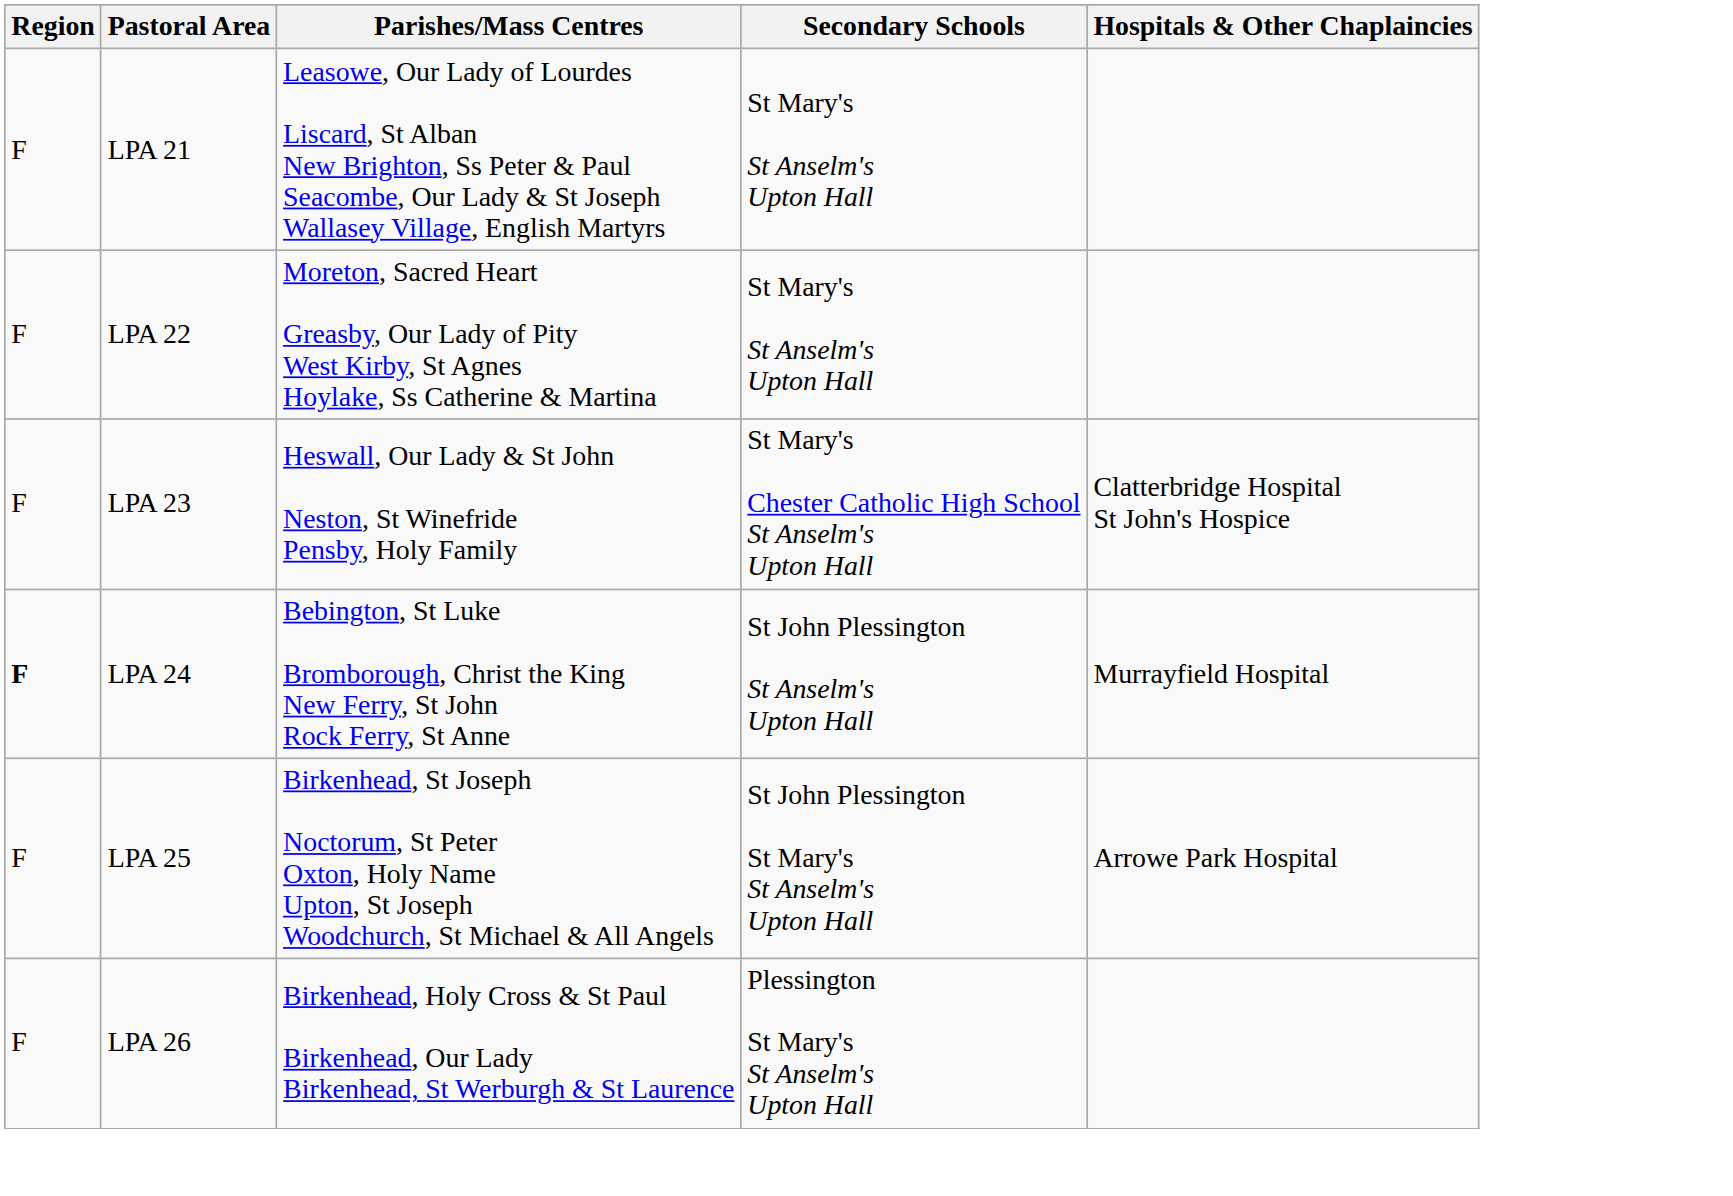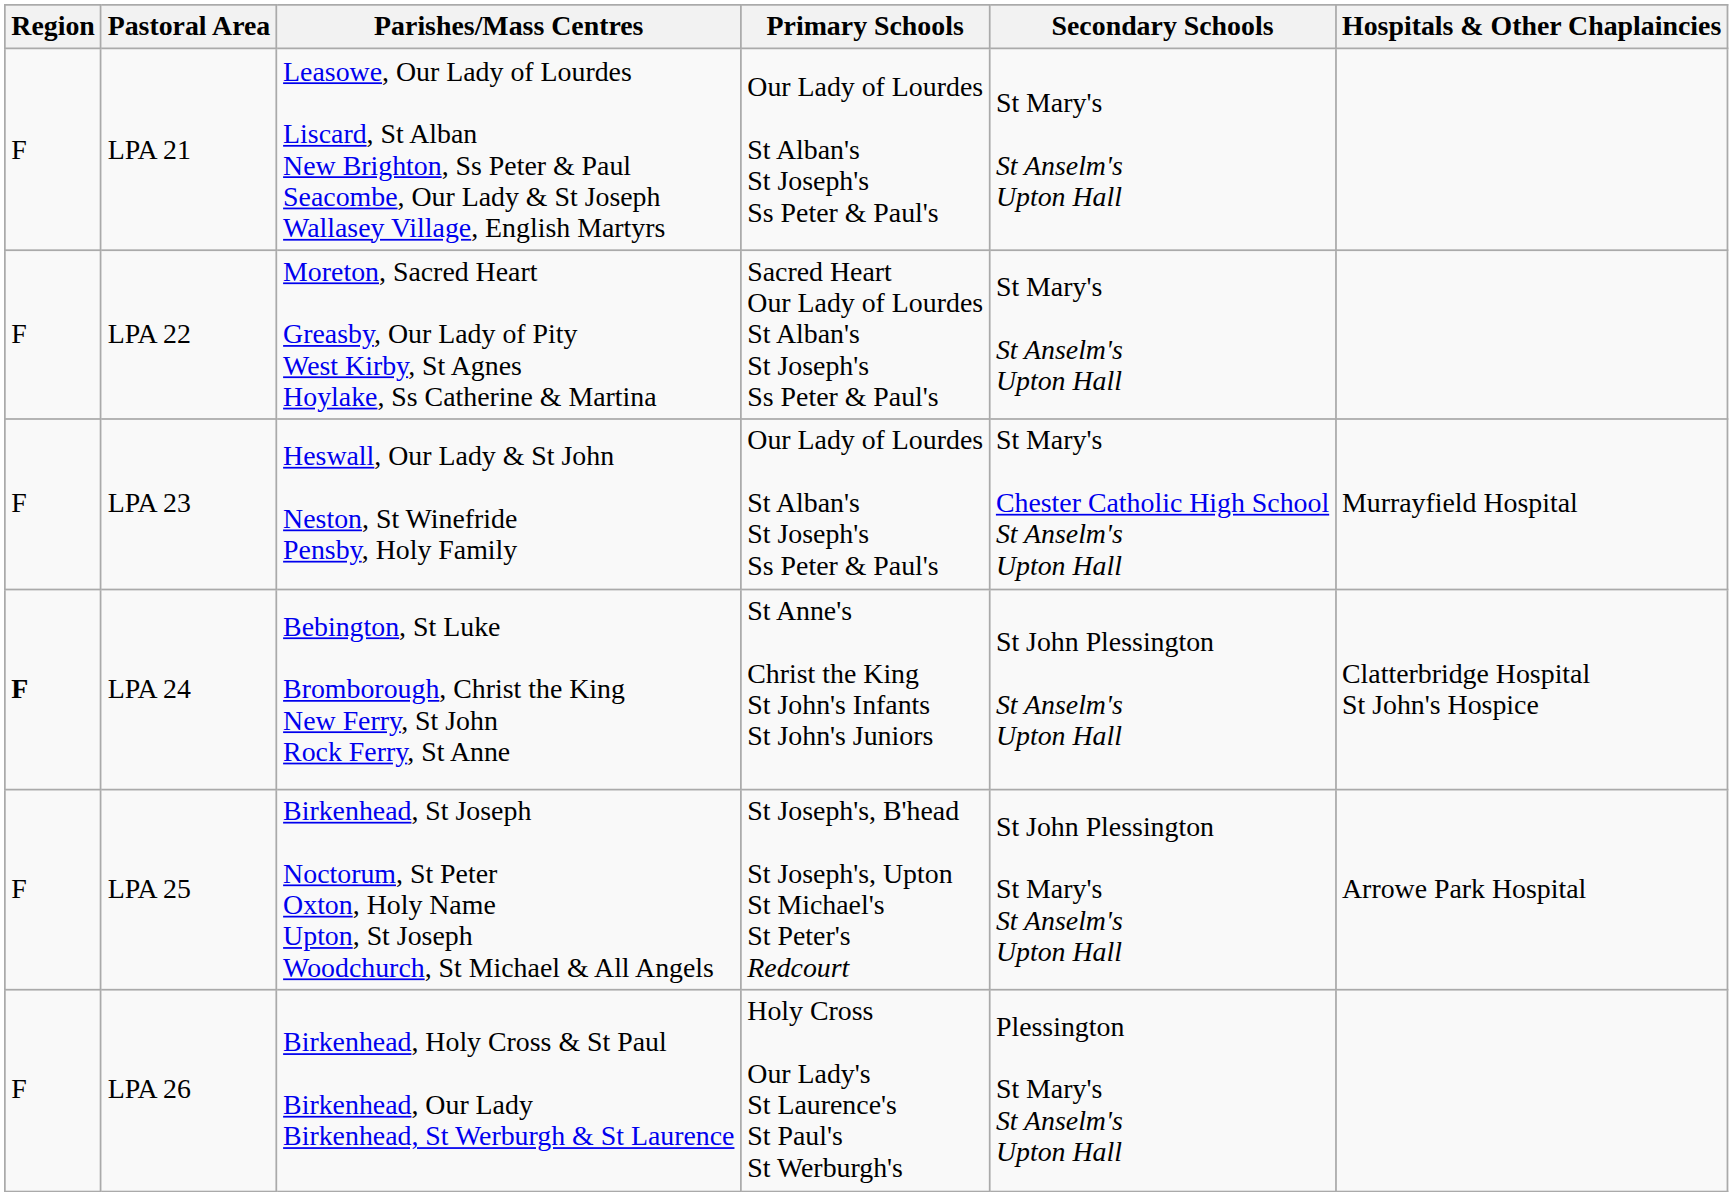+ column: (865, 26)
(1217, 503) Clatterbridge Hospital St John's Hospice -> (1460, 503) Murrayfield Hospital
(1211, 672) Murrayfield Hospital -> (1466, 688) Clatterbridge Hospital St John's Hospice
